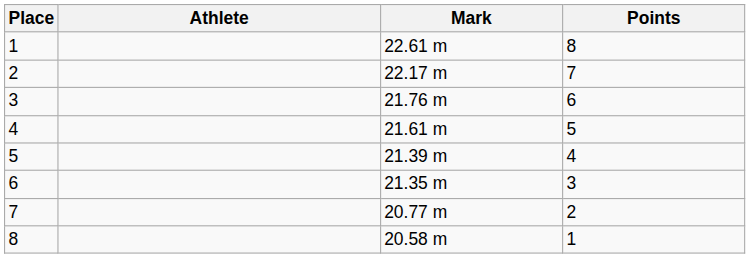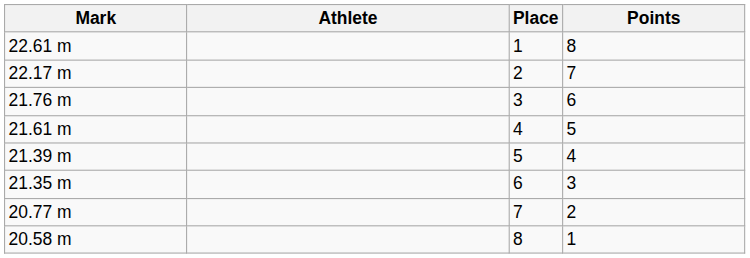columns swapped: (31, 18) <-> (471, 18)
